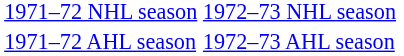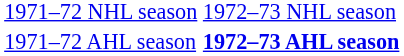(299, 42) normal -> (301, 42) bold
